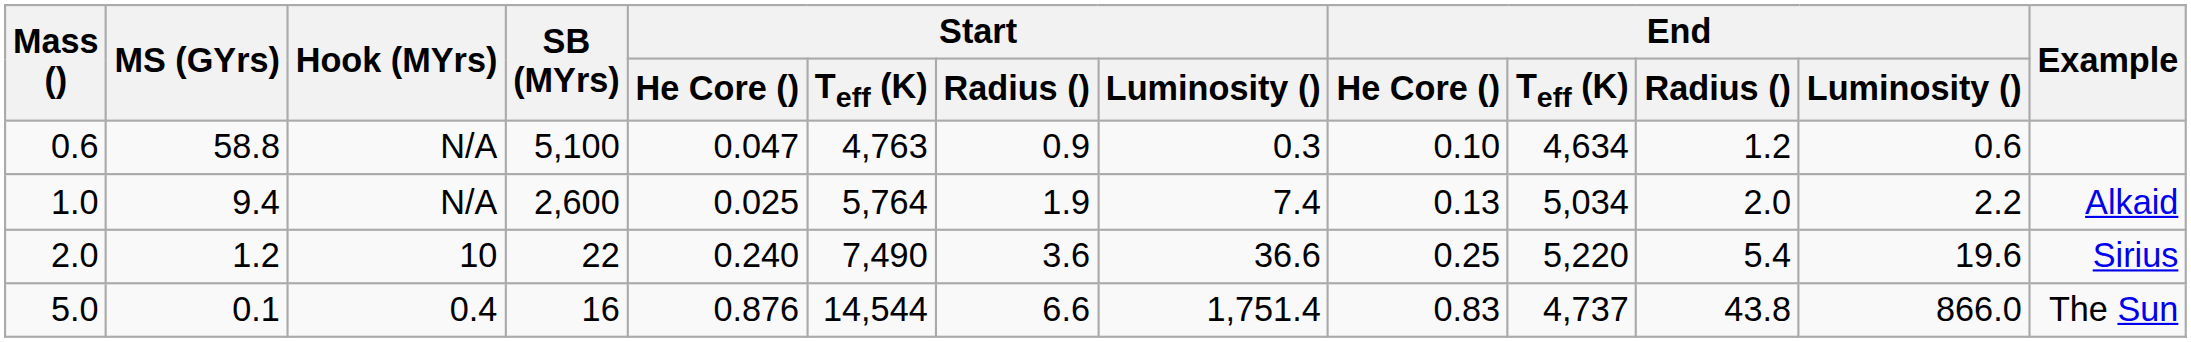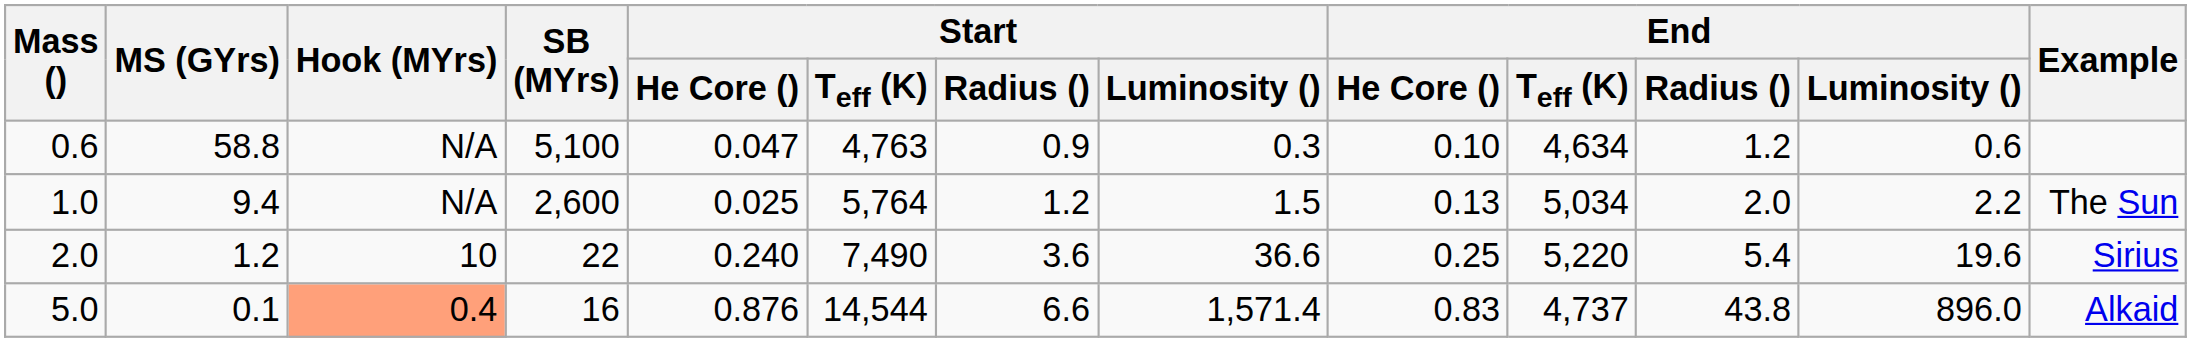(1066, 201) 1.9 -> (1066, 201) 1.2
(1297, 201) 7.4 -> (1297, 201) 1.5
(2132, 201) Alkaid -> (2114, 201) The Sun
(474, 309) no background -> (474, 309) lightsalmon background
(1264, 309) 1,751.4 -> (1264, 309) 1,571.4
(1979, 309) 866.0 -> (1979, 309) 896.0
(2114, 309) The Sun -> (2132, 309) Alkaid
